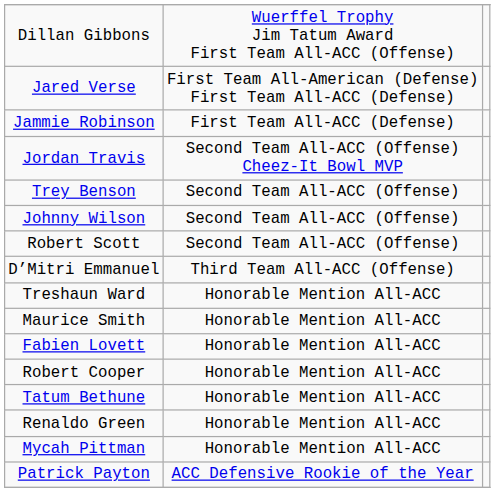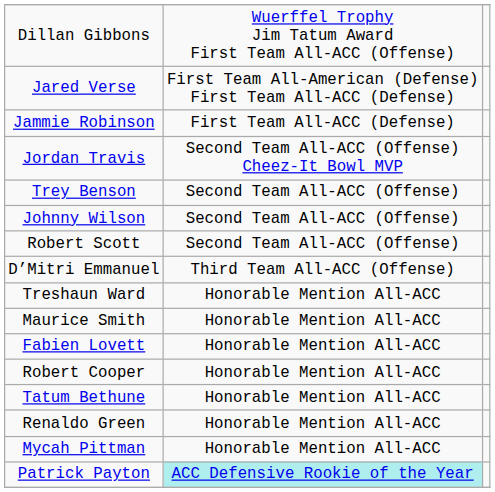(323, 475) no background -> (323, 475) paleturquoise background
